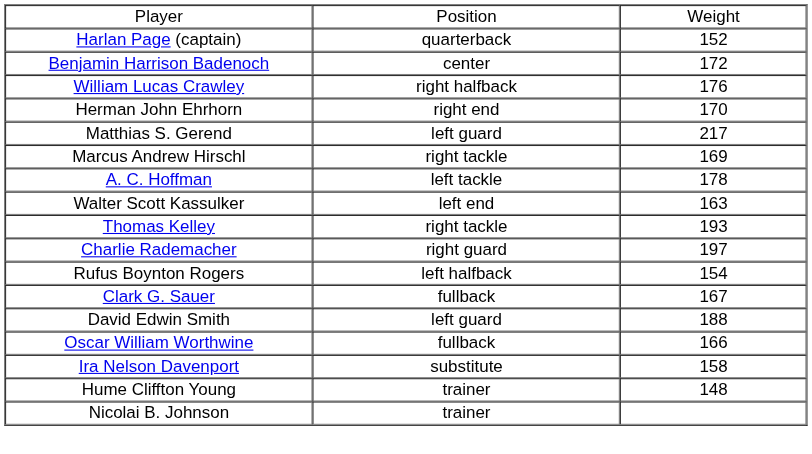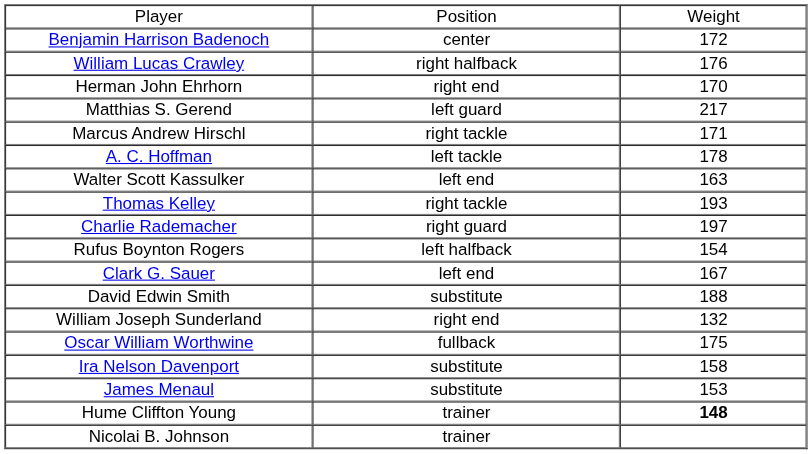- row: (159, 40)
(714, 156) 169 -> (714, 133) 171
(466, 296) fullback -> (466, 273) left end
(466, 319) left guard -> (466, 296) substitute
+ row: (159, 319)
(714, 343) 166 -> (714, 343) 175
+ row: (159, 389)
(714, 389) normal -> (714, 413) bold
